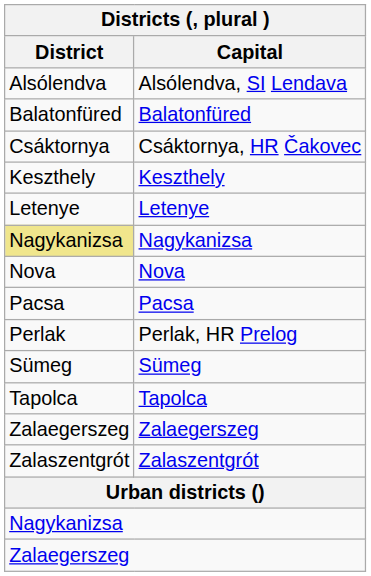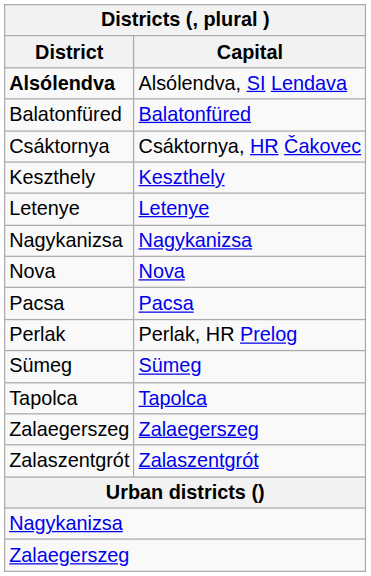(58, 83) normal -> (62, 83) bold
(66, 240) khaki background -> (66, 240) no background
